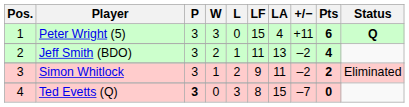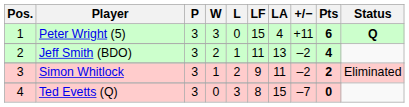(195, 92) bold -> (195, 92) normal
